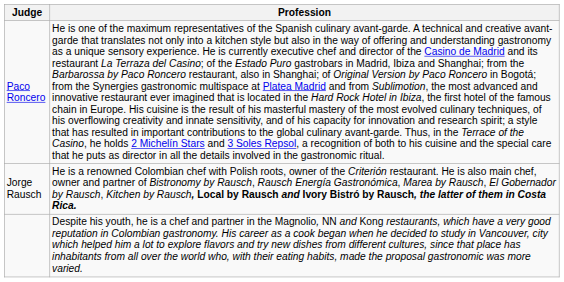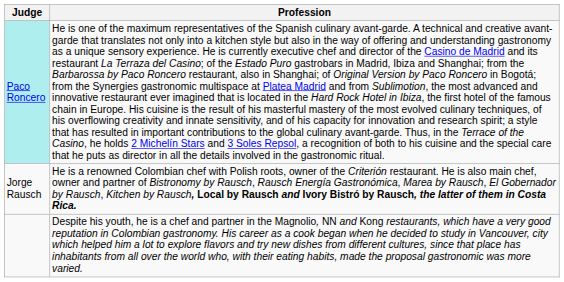(26, 92) no background -> (26, 92) paleturquoise background
